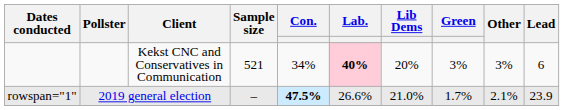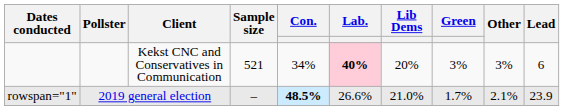(303, 96) 47.5% -> (303, 96) 48.5%
